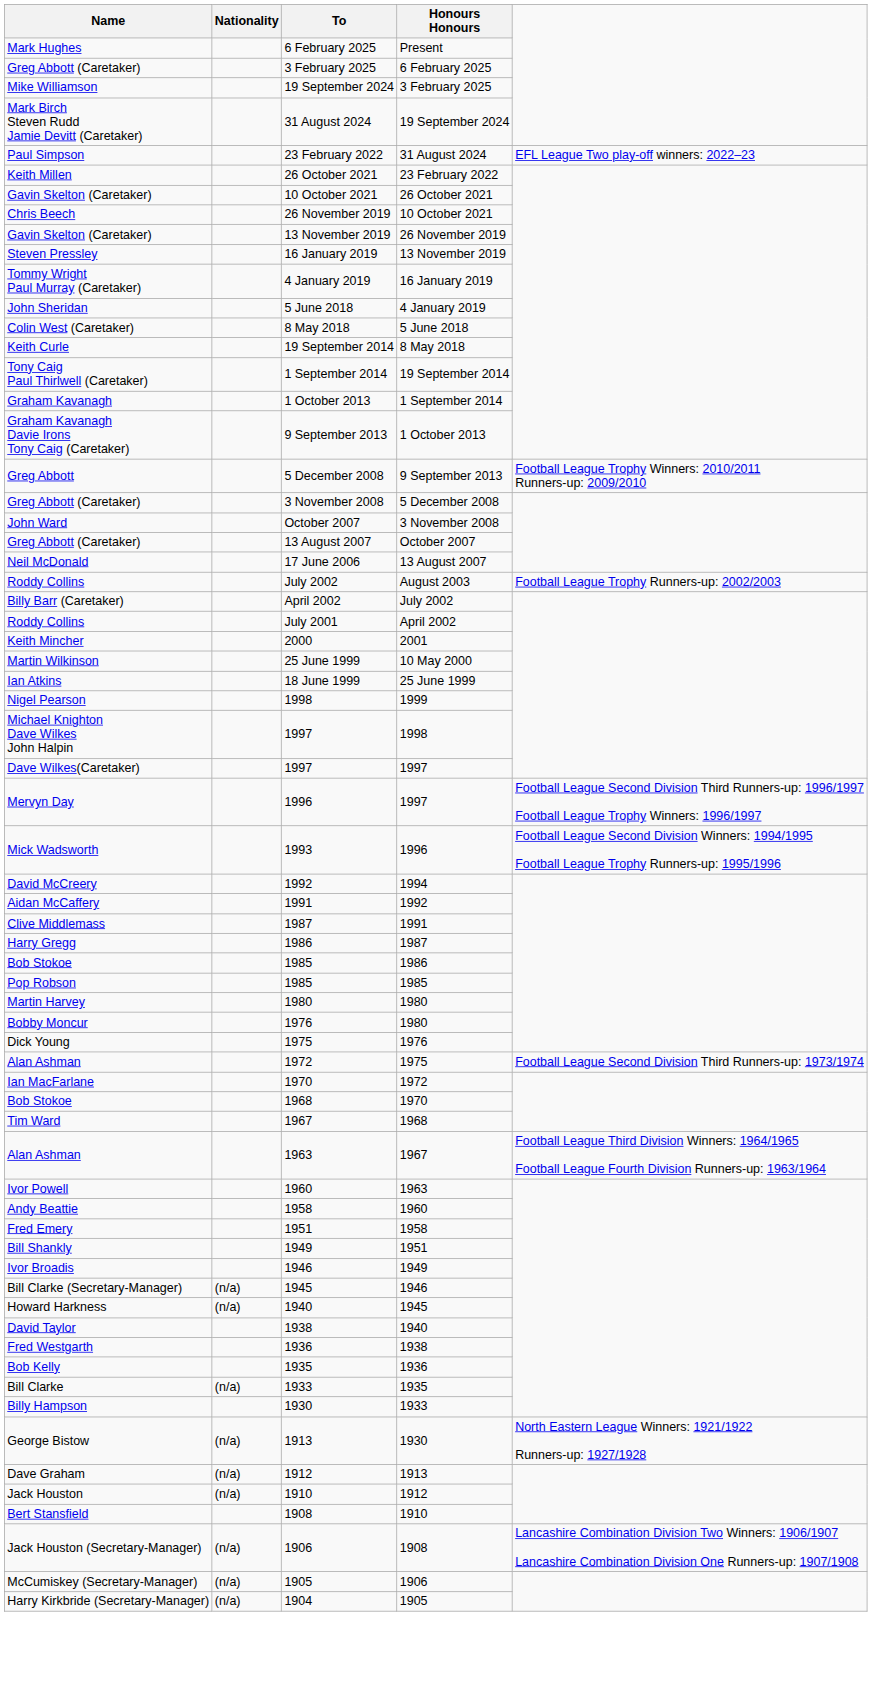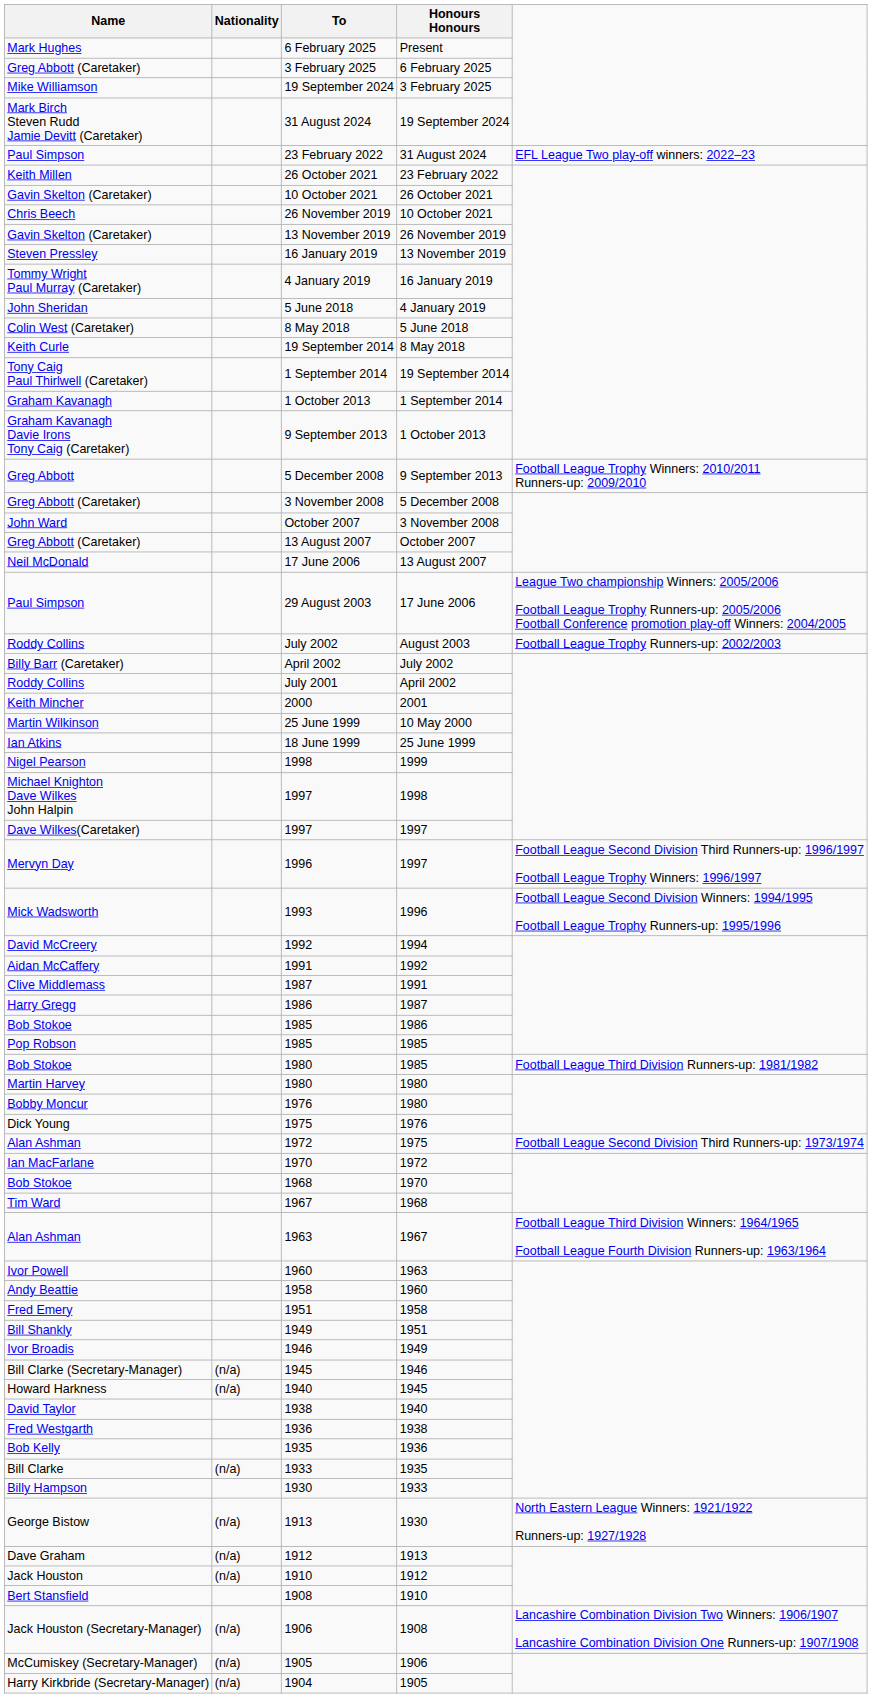+ row: (328, 603)
+ row: (298, 1064)
